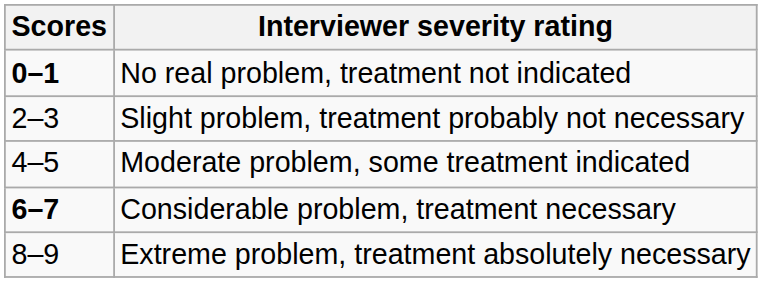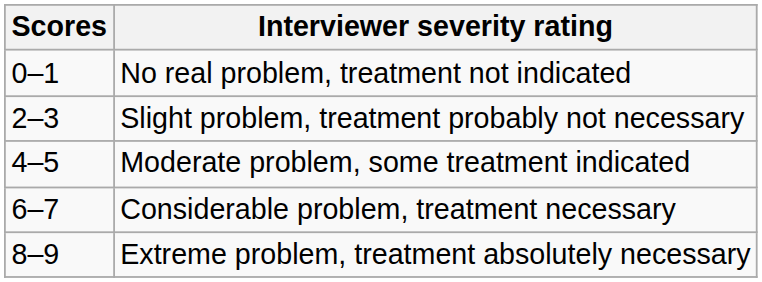(35, 72) bold -> (35, 72) normal
(35, 208) bold -> (35, 208) normal
